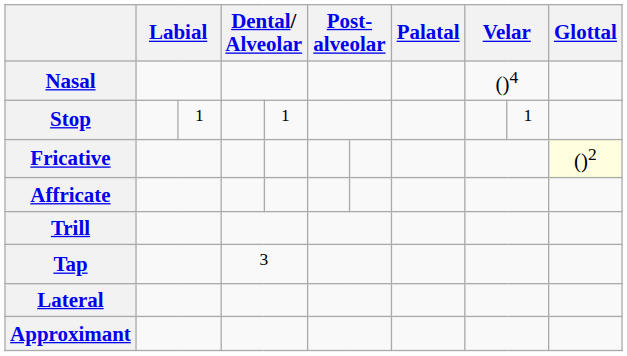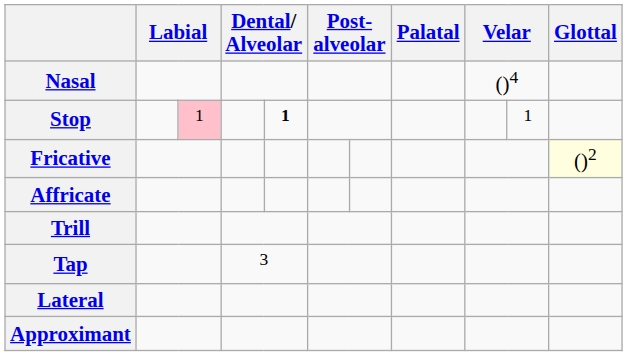(199, 115) no background -> (199, 115) pink background
(285, 115) normal -> (285, 119) bold
